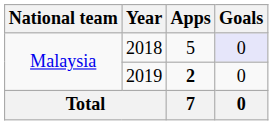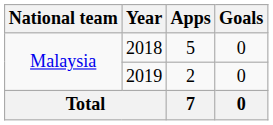(241, 47) lavender background -> (241, 47) no background
(191, 76) bold -> (191, 76) normal
